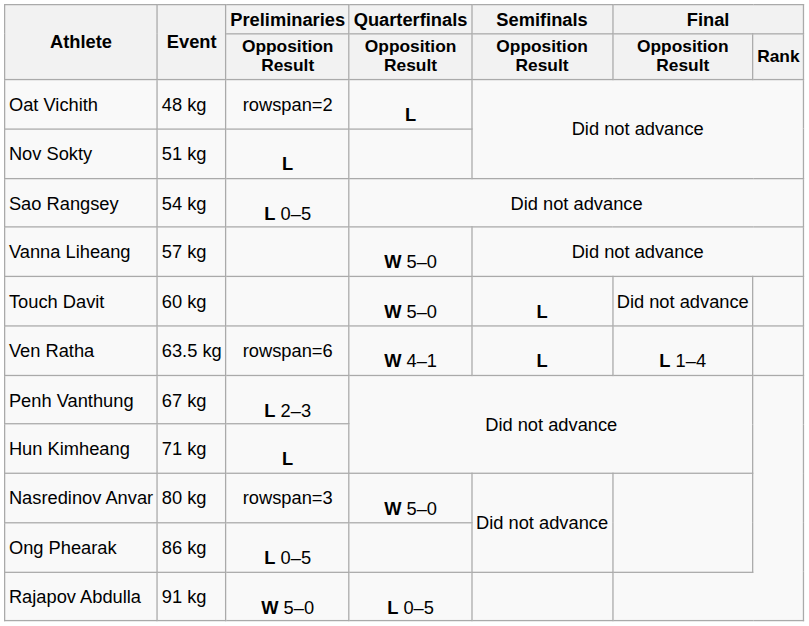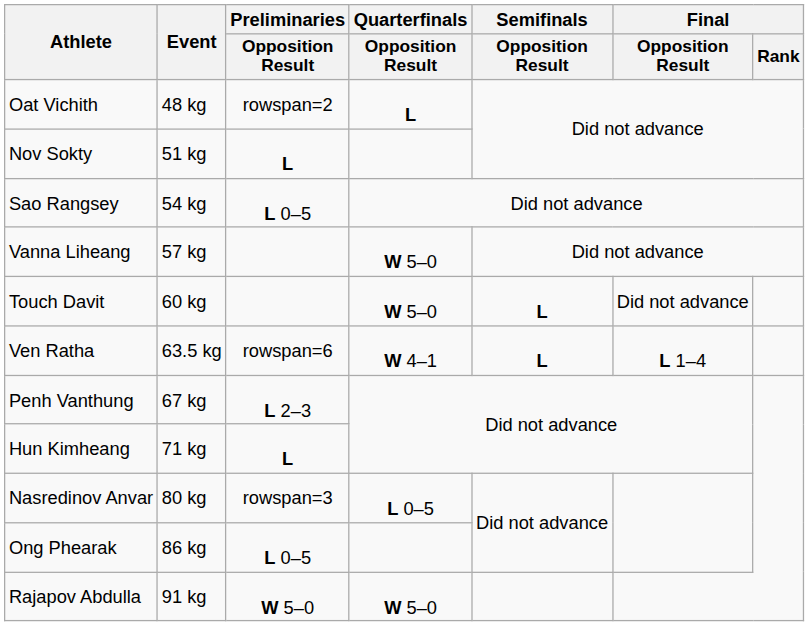(411, 509) W 5–0 -> (411, 509) L 0–5
(411, 607) L 0–5 -> (411, 607) W 5–0
